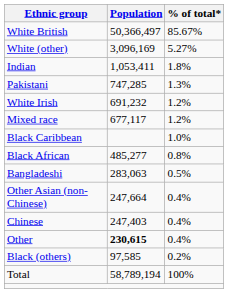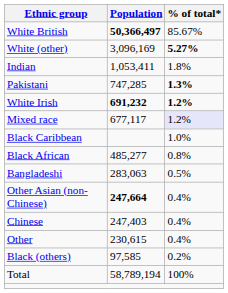(135, 31) normal -> (135, 31) bold
(182, 48) normal -> (183, 48) bold
(179, 84) normal -> (180, 84) bold
(128, 102) normal -> (128, 102) bold
(179, 102) normal -> (180, 102) bold
(179, 119) no background -> (179, 119) lavender background
(128, 197) normal -> (128, 197) bold
(128, 239) bold -> (128, 239) normal
